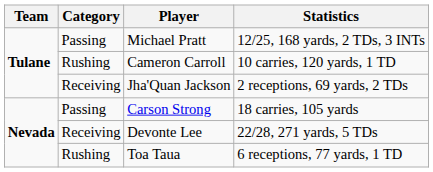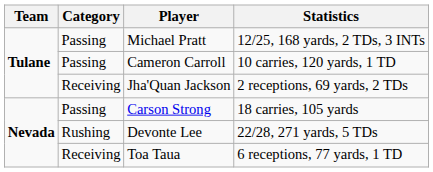(86, 62) Rushing -> (84, 62) Passing
(91, 132) Receiving -> (86, 132) Rushing
(86, 155) Rushing -> (91, 155) Receiving
